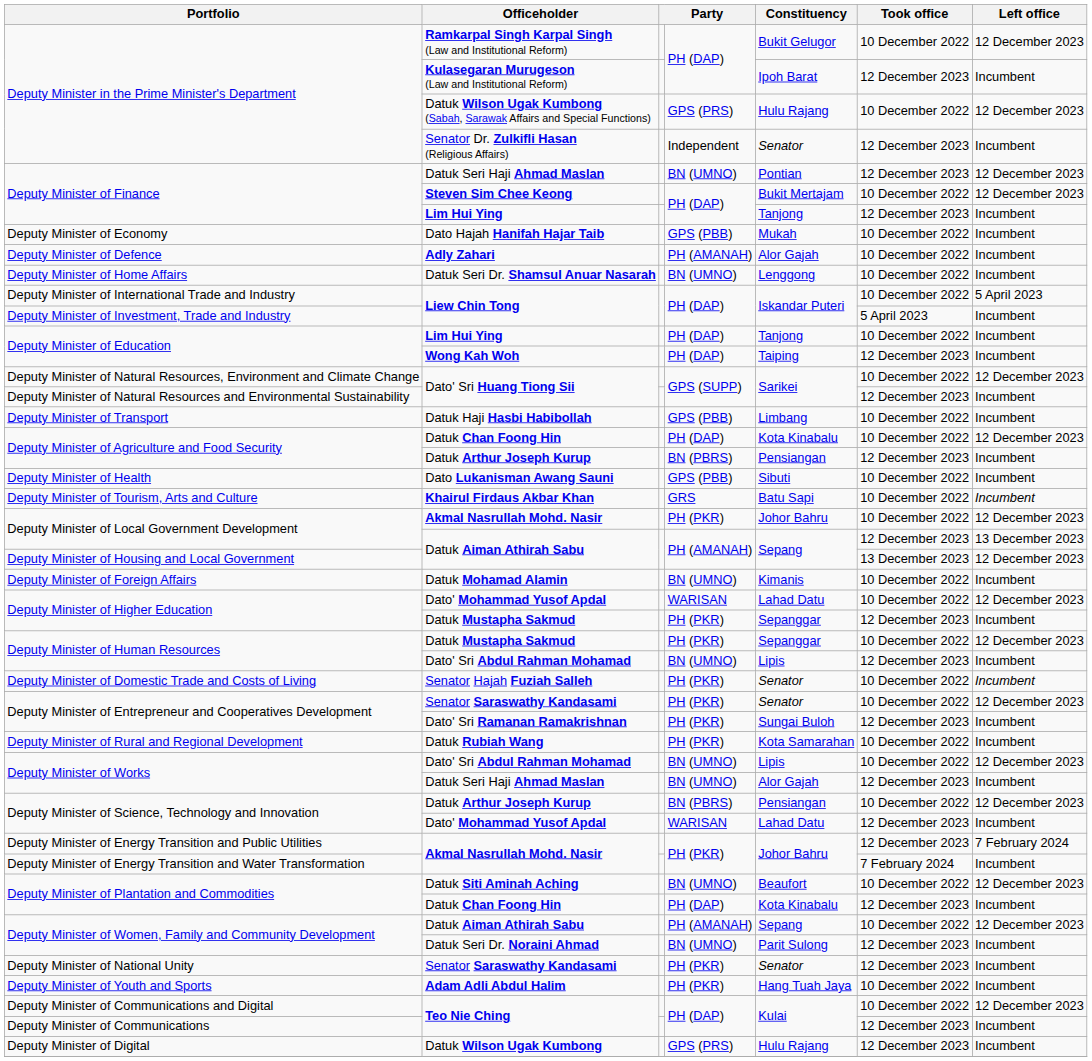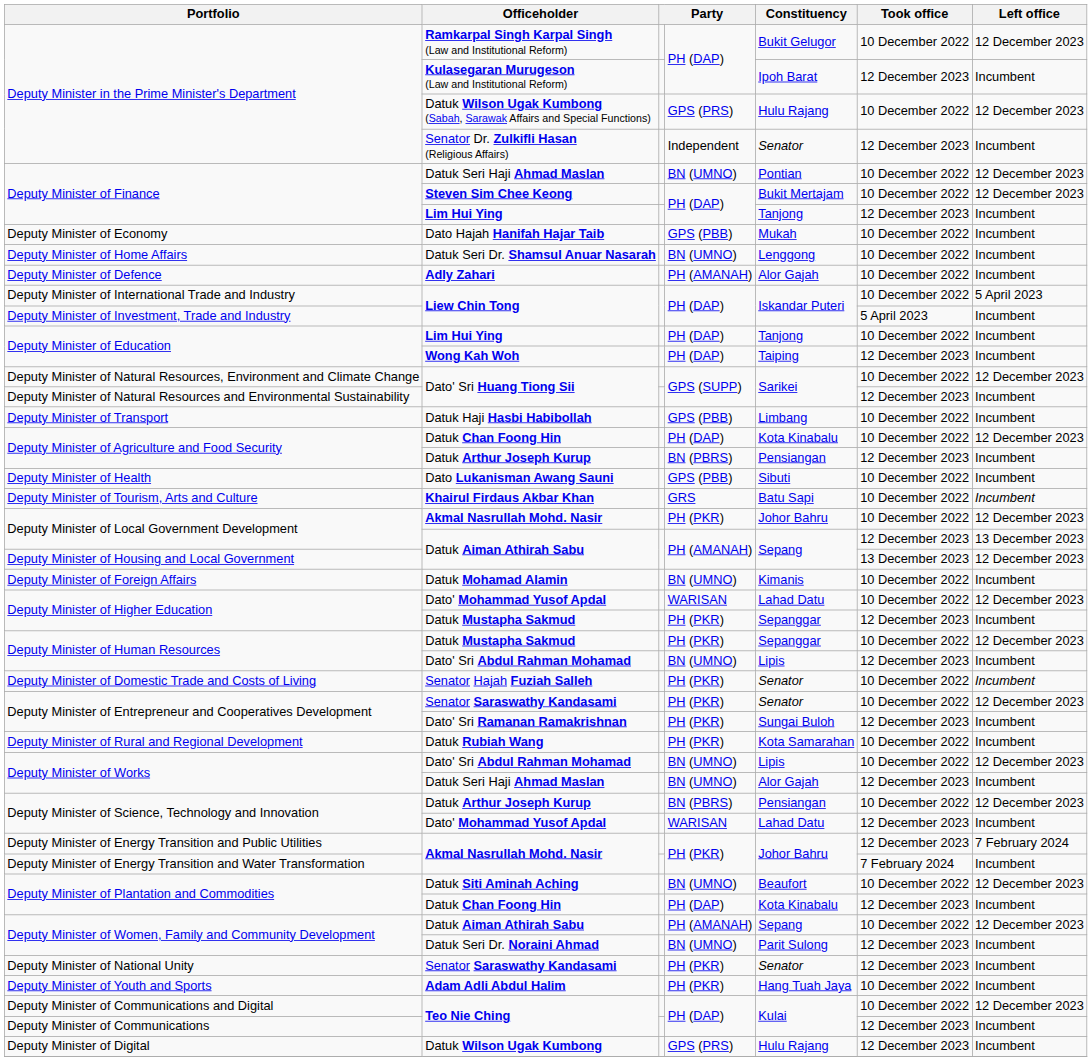(915, 173) 12 December 2023 -> (915, 173) 10 December 2022
rows swapped: (85, 254) <-> (97, 275)
